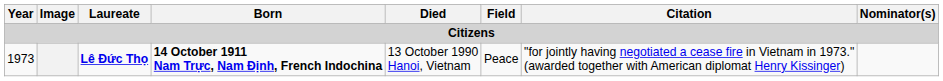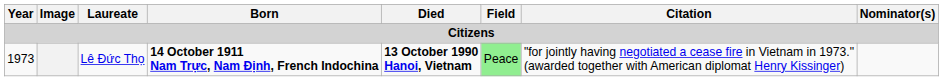(114, 59) bold -> (113, 59) normal
(433, 59) normal -> (431, 59) bold
(501, 59) no background -> (501, 59) lightgreen background
